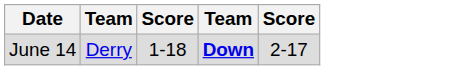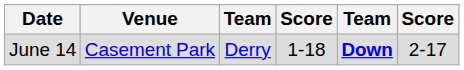+ column: (150, 19)
